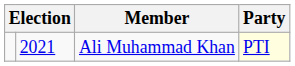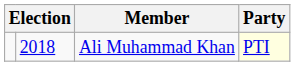(37, 46) 2021 -> (37, 46) 2018
